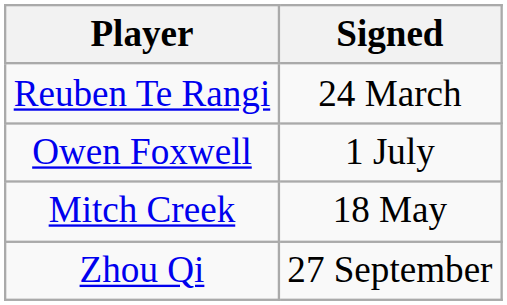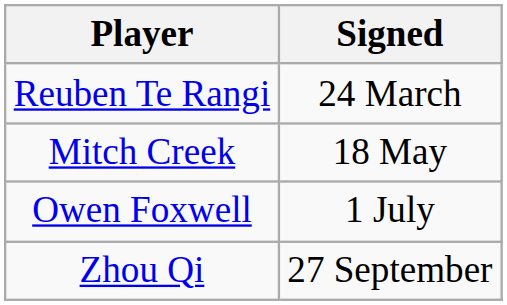rows swapped: (142, 210) <-> (142, 151)
